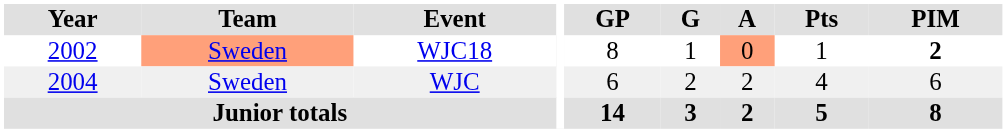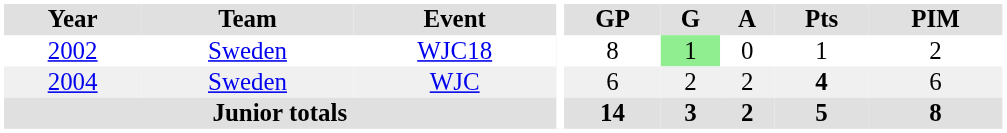(248, 50) lightsalmon background -> (248, 50) no background
(691, 50) no background -> (691, 50) lightgreen background
(747, 50) lightsalmon background -> (747, 50) no background
(936, 50) bold -> (936, 50) normal
(822, 81) normal -> (822, 81) bold
